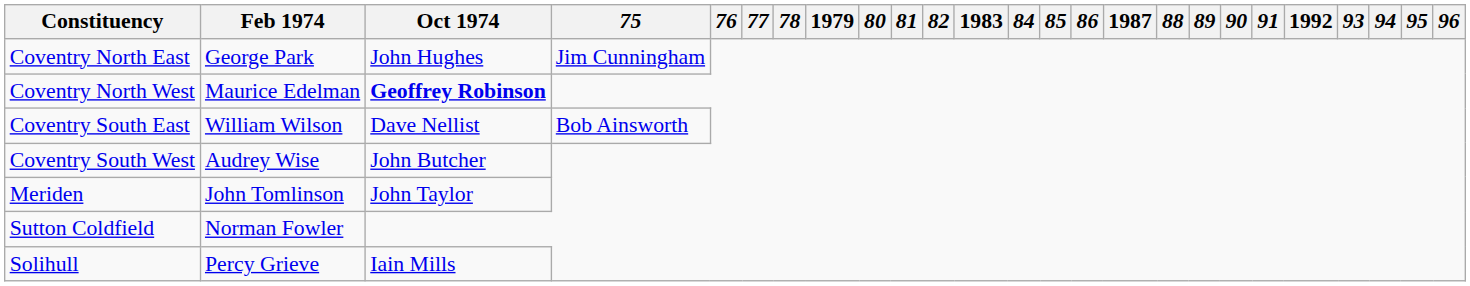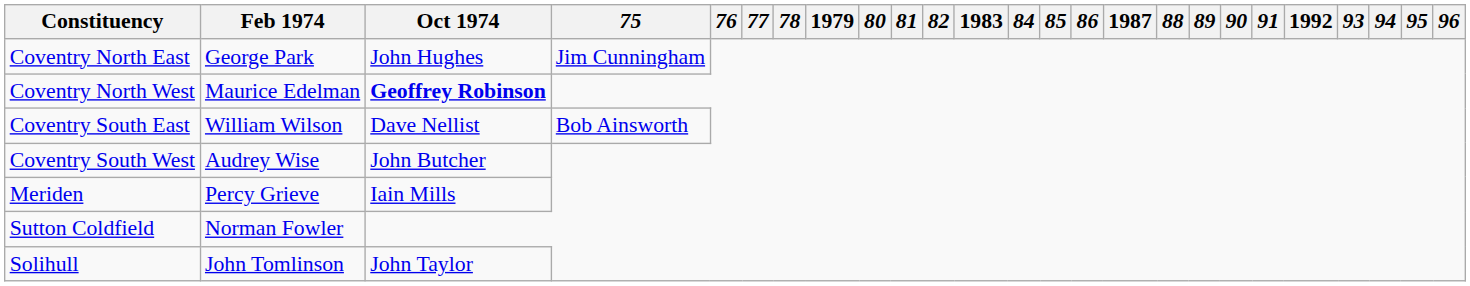(274, 194) John Tomlinson -> (262, 194) Percy Grieve
(422, 194) John Taylor -> (413, 194) Iain Mills
(262, 263) Percy Grieve -> (274, 263) John Tomlinson
(413, 263) Iain Mills -> (422, 263) John Taylor
